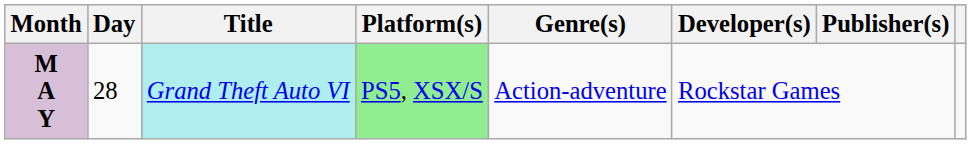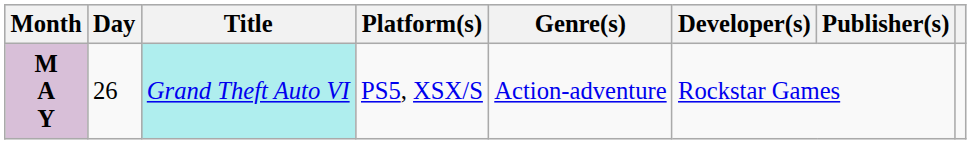(105, 90) 28 -> (105, 90) 26
(422, 90) lightgreen background -> (422, 90) no background
